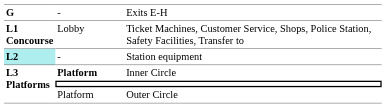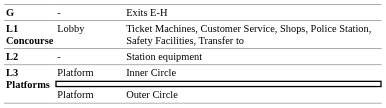(12, 56) paleturquoise background -> (12, 56) no background
(77, 73) bold -> (75, 73) normal
